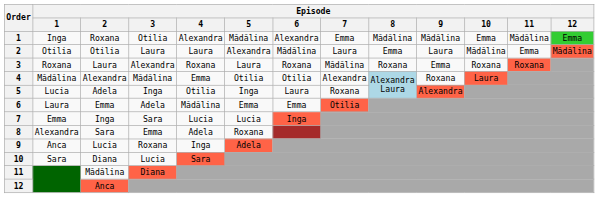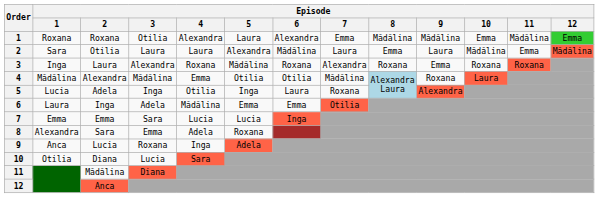(57, 38) Inga -> (57, 38) Roxana
(249, 38) Mădălina -> (249, 38) Laura
(57, 51) Otilia -> (57, 51) Sara
(57, 65) Roxana -> (57, 65) Inga
(249, 65) Laura -> (249, 65) Mădălina
(345, 65) Mădălina -> (345, 65) Alexandra
(345, 78) Alexandra -> (345, 78) Mădălina
(105, 105) Emma -> (105, 105) Inga
(105, 119) Inga -> (105, 119) Emma
(57, 159) Sara -> (57, 159) Otilia
